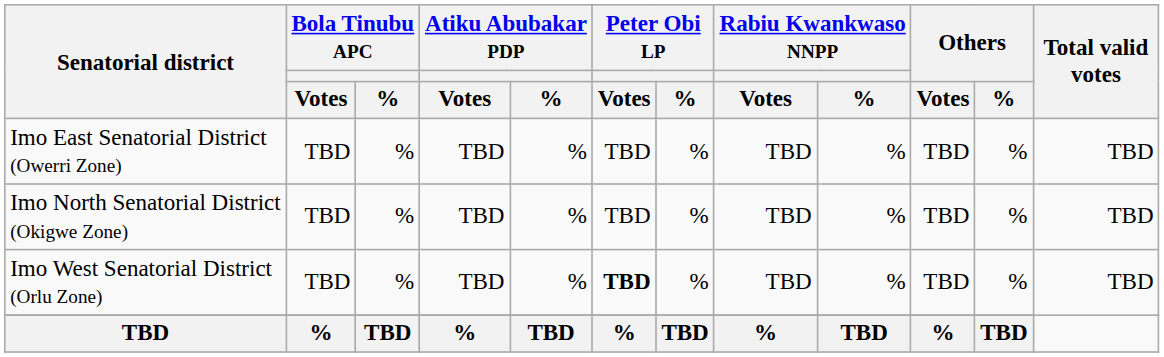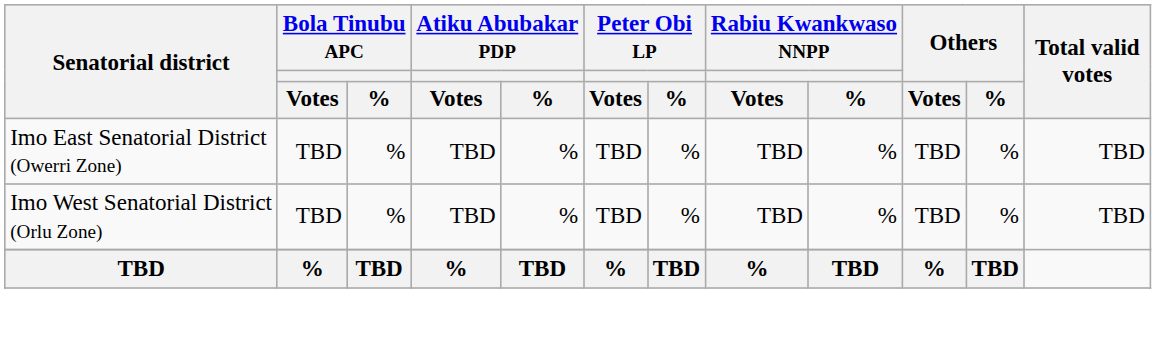- row: (145, 216)
(627, 281) bold -> (619, 216) normal
